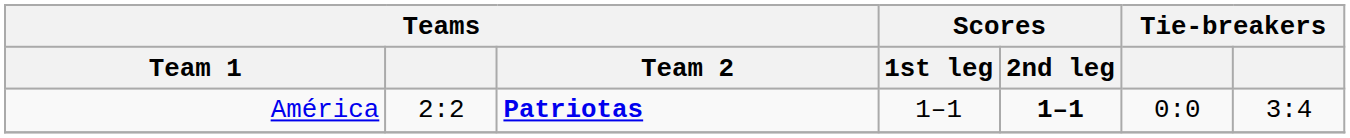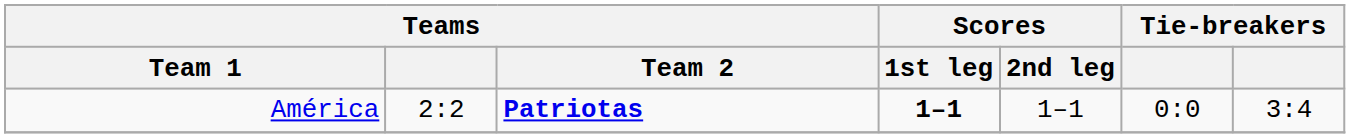(939, 110) normal -> (939, 110) bold
(1060, 110) bold -> (1060, 110) normal
